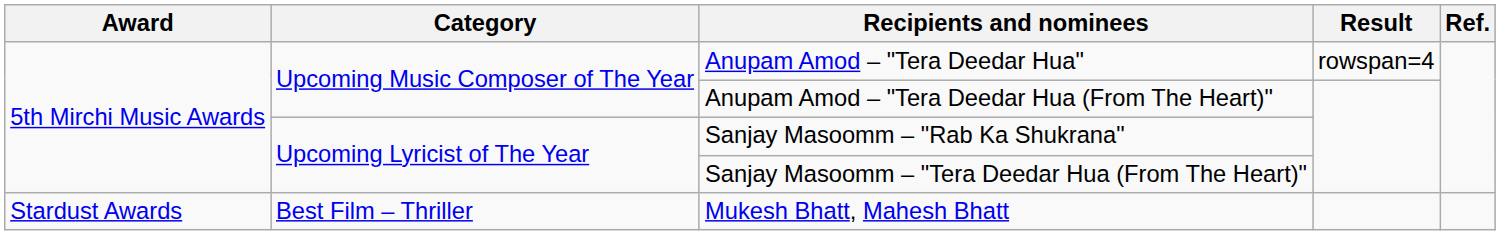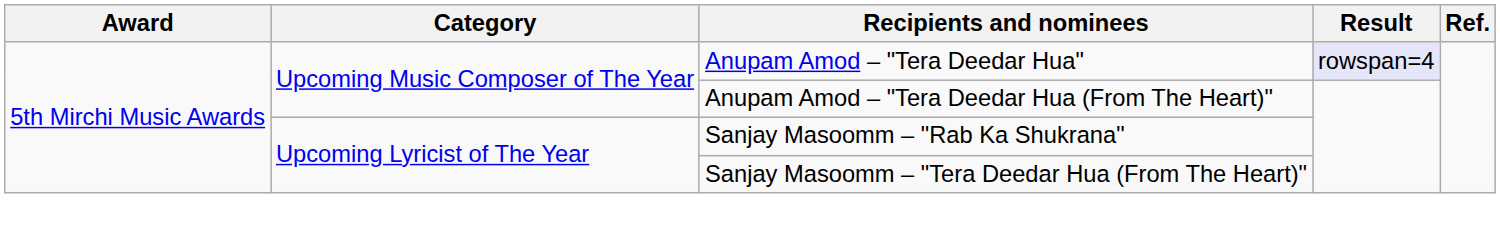(1376, 60) no background -> (1376, 60) lavender background
- row: (857, 211)
